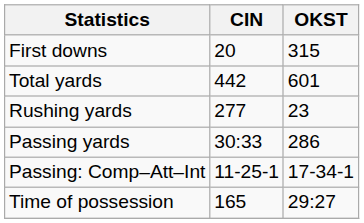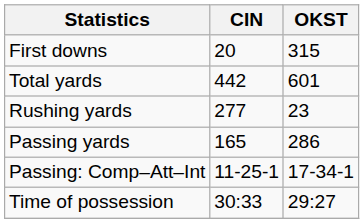(238, 141) 30:33 -> (230, 141) 165
(230, 202) 165 -> (238, 202) 30:33
